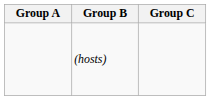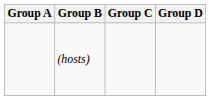+ column: (180, 13)
